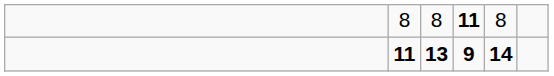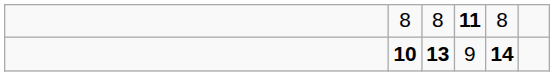(404, 53) 11 -> (405, 53) 10
(469, 53) bold -> (470, 53) normal
